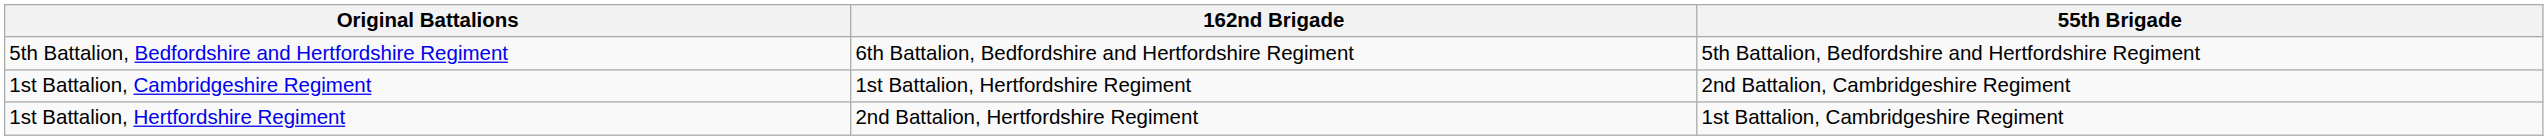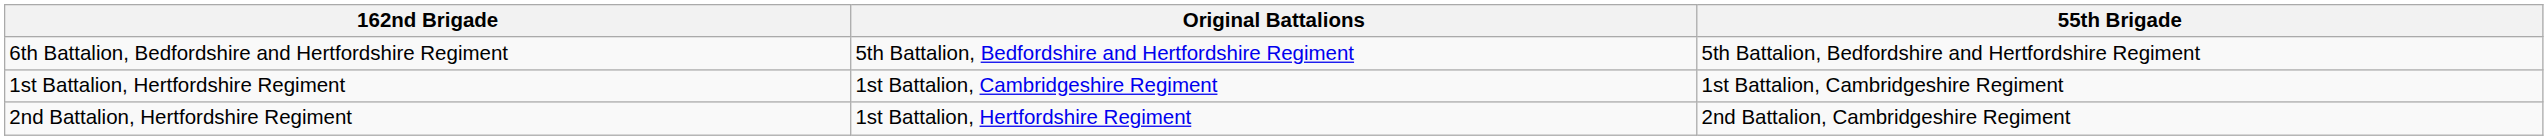columns swapped: (428, 20) <-> (1274, 20)
(1886, 85) 2nd Battalion, Cambridgeshire Regiment -> (1883, 85) 1st Battalion, Cambridgeshire Regiment
(1883, 118) 1st Battalion, Cambridgeshire Regiment -> (1886, 118) 2nd Battalion, Cambridgeshire Regiment
